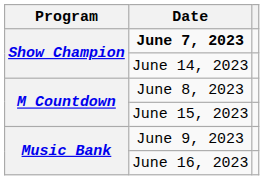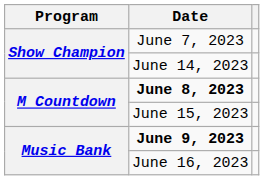(190, 41) bold -> (190, 41) normal
(190, 90) normal -> (190, 90) bold
(190, 139) normal -> (190, 139) bold
